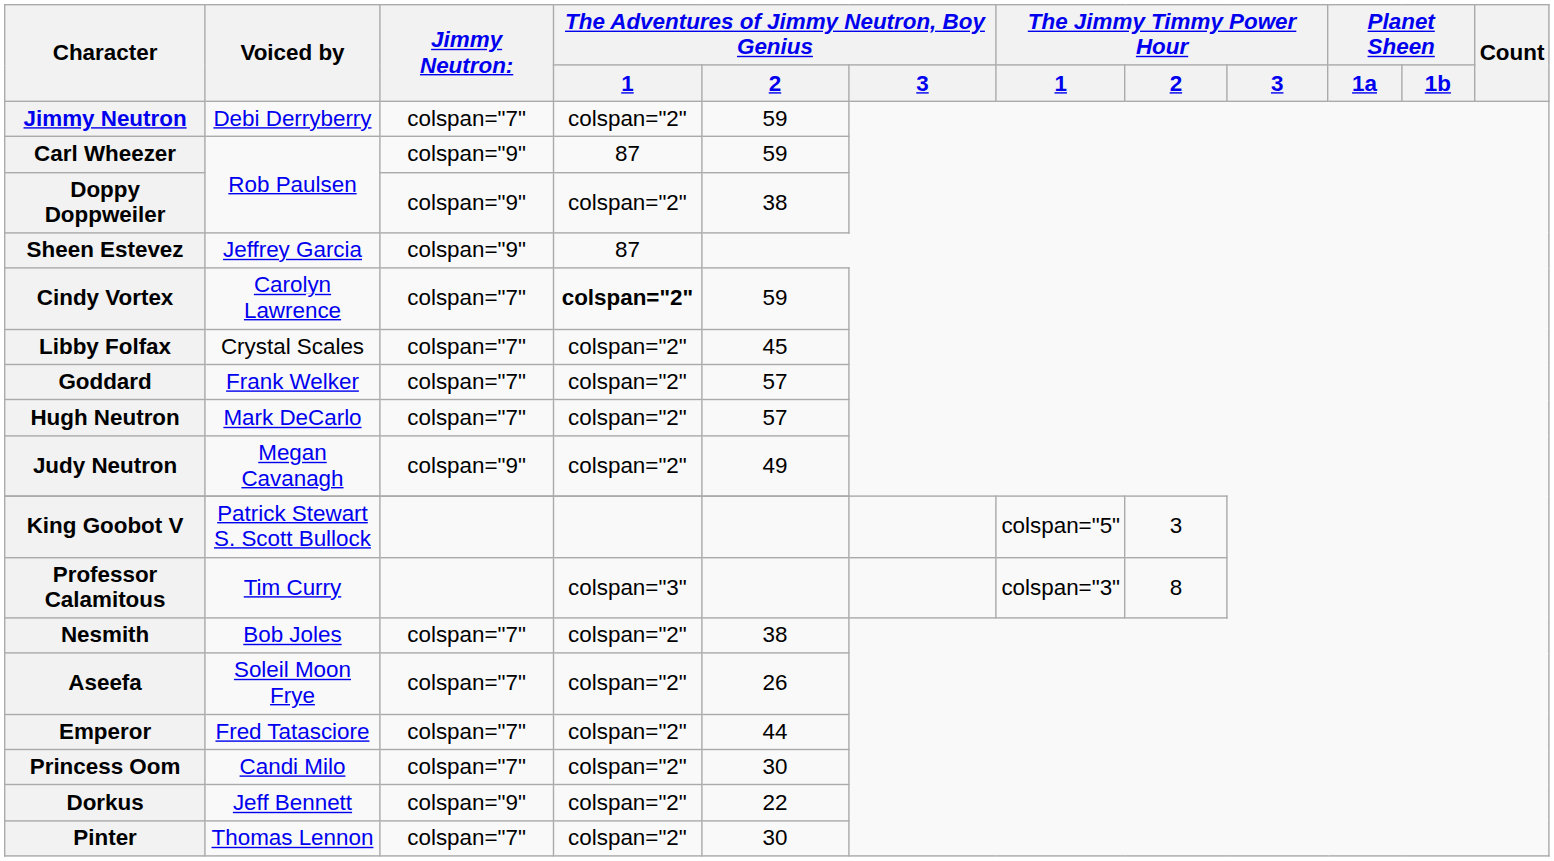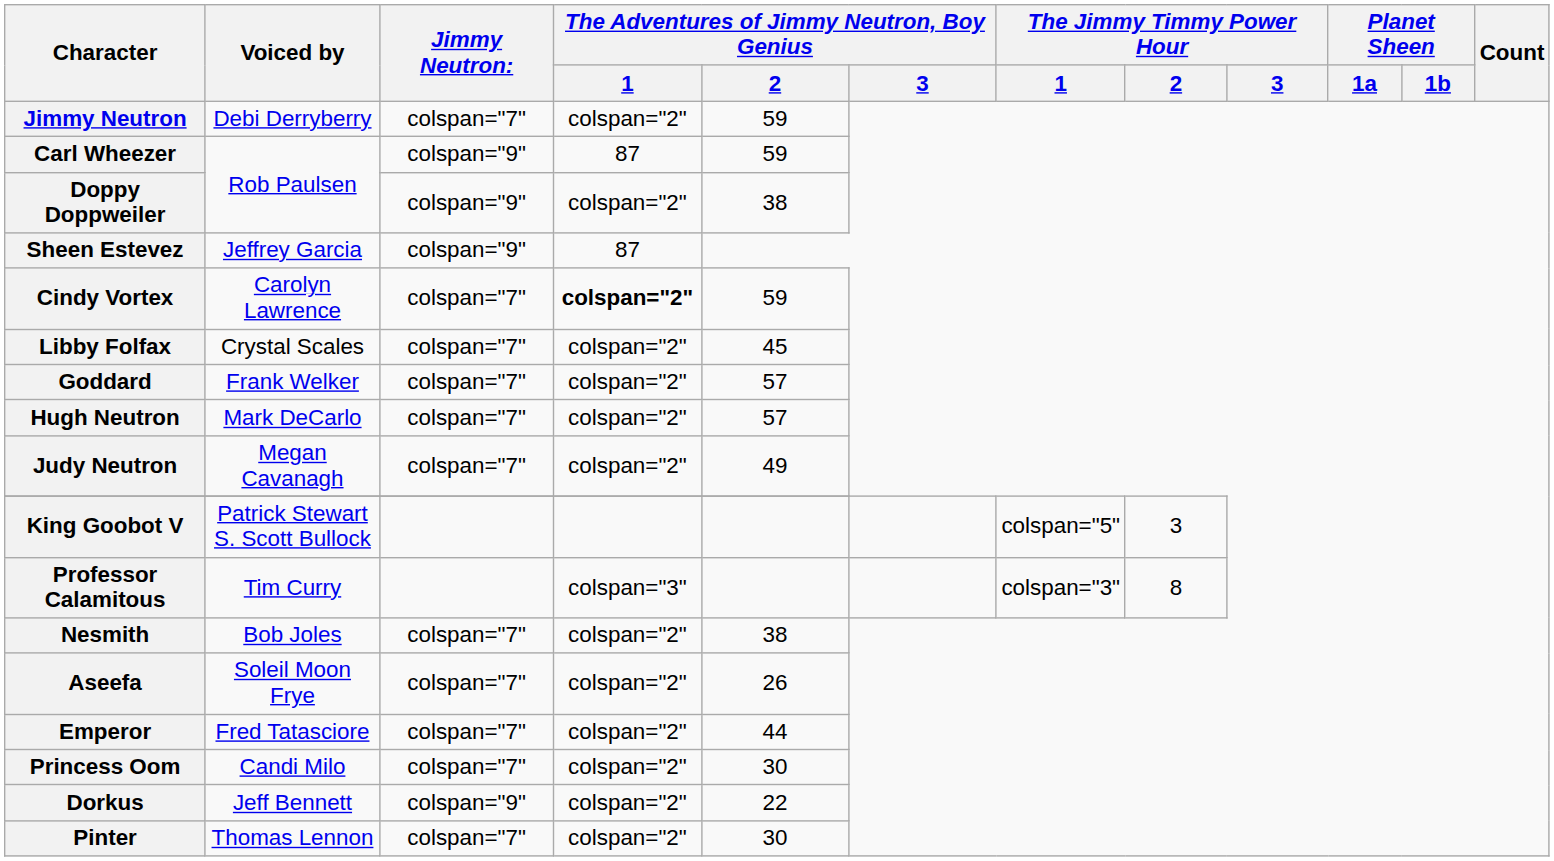(467, 465) colspan="9" -> (467, 465) colspan="7"
